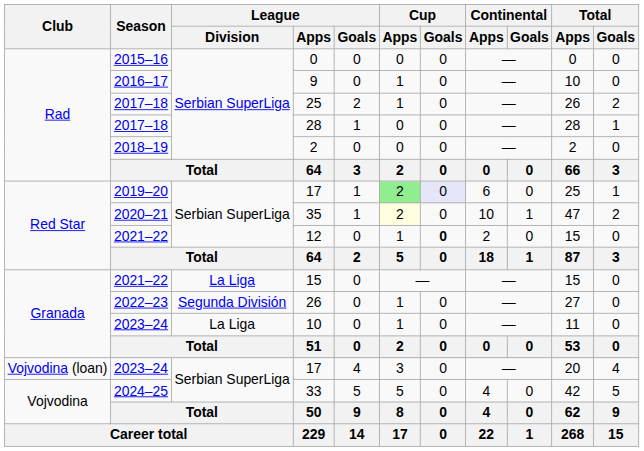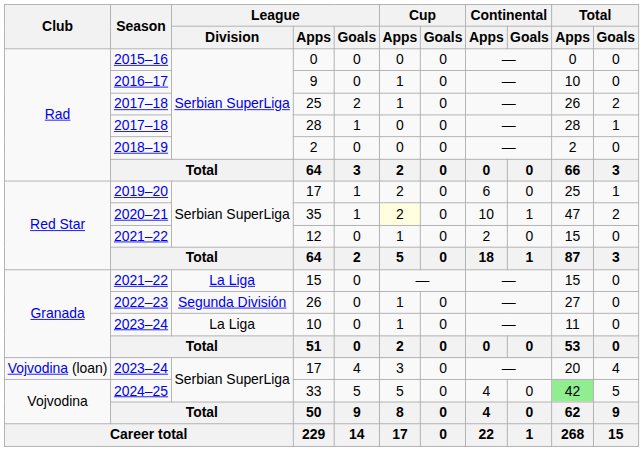(400, 192) lightgreen background -> (400, 192) no background
(443, 192) lavender background -> (443, 192) no background
(443, 236) bold -> (443, 236) normal
(573, 390) no background -> (573, 390) lightgreen background
